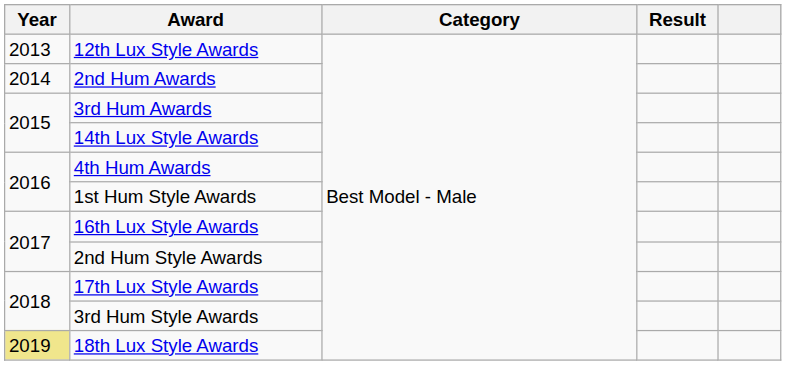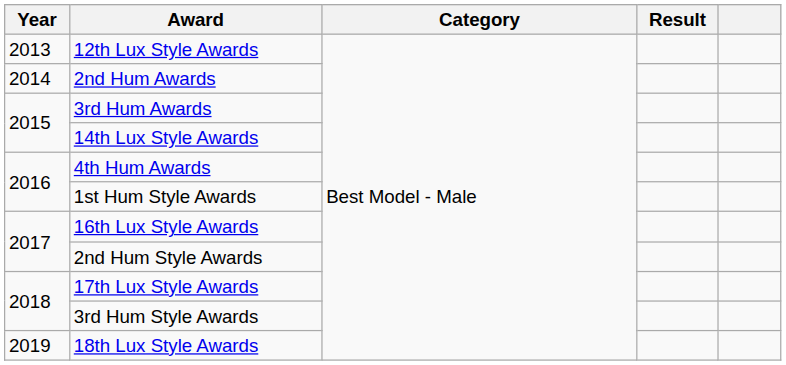(30, 345) khaki background -> (30, 345) no background
